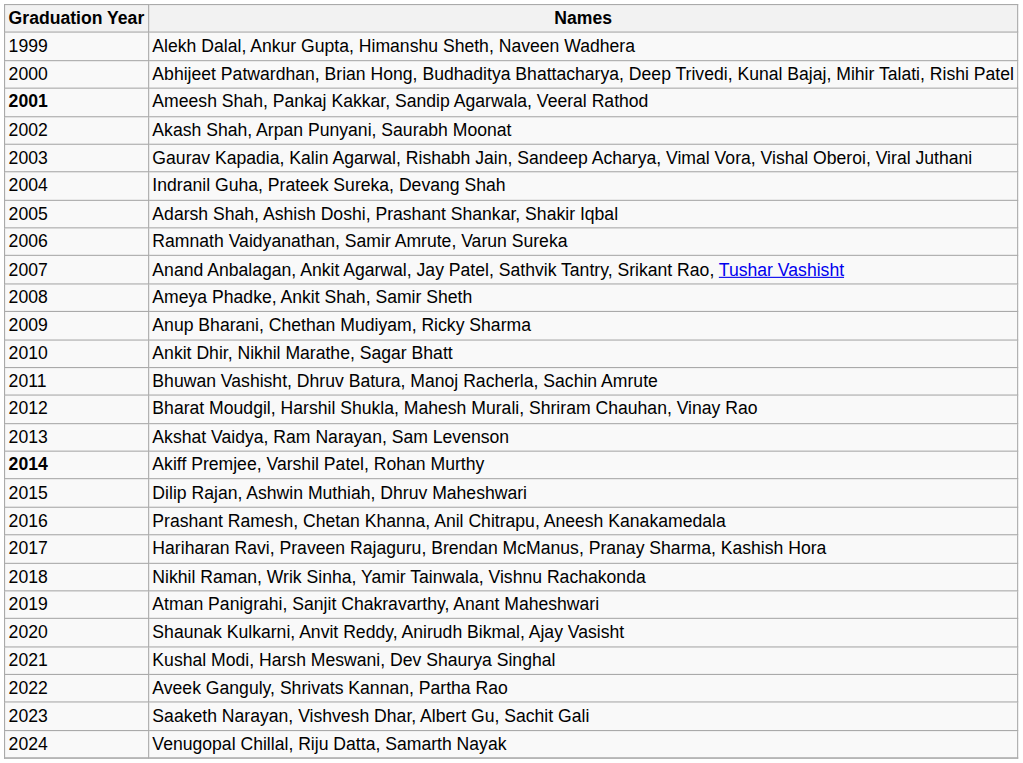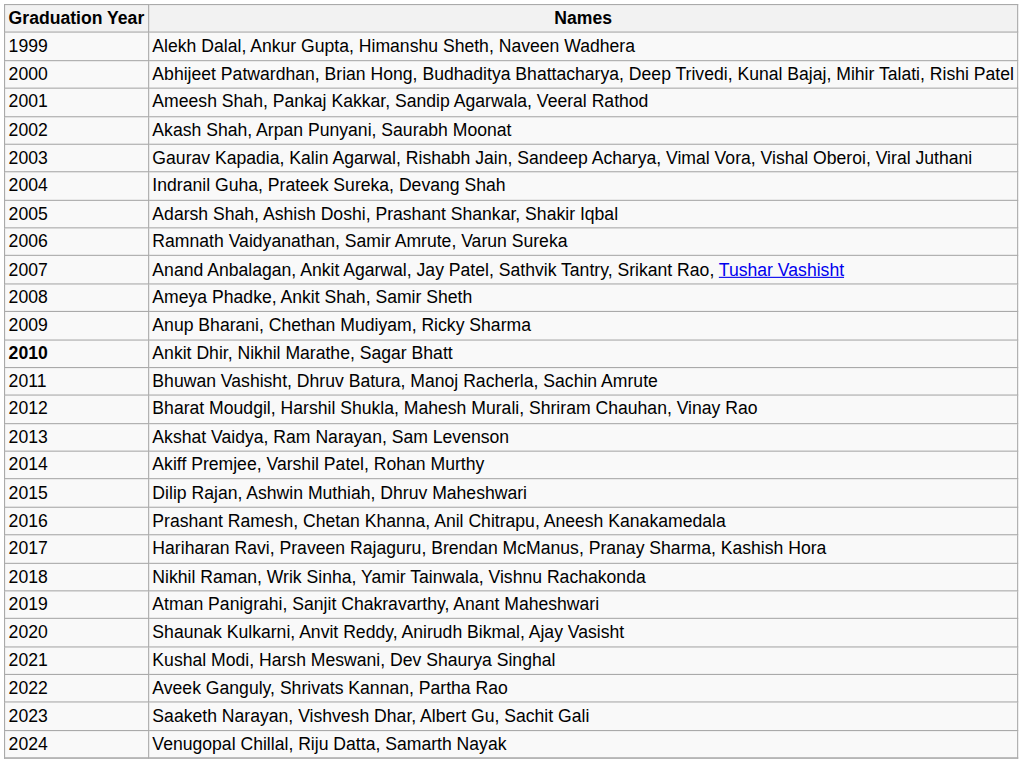(28, 102) bold -> (28, 102) normal
(28, 353) normal -> (28, 353) bold
(28, 465) bold -> (28, 465) normal
